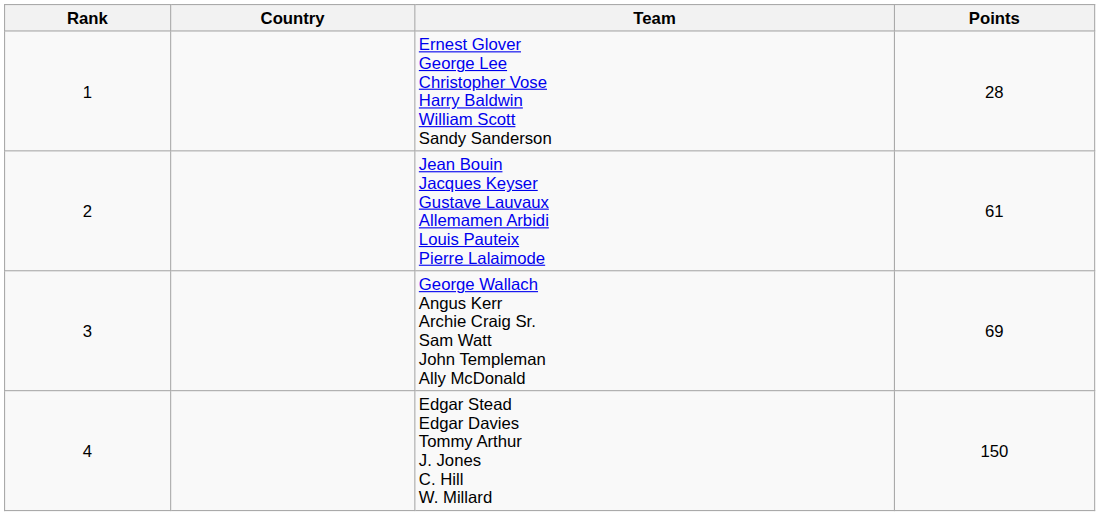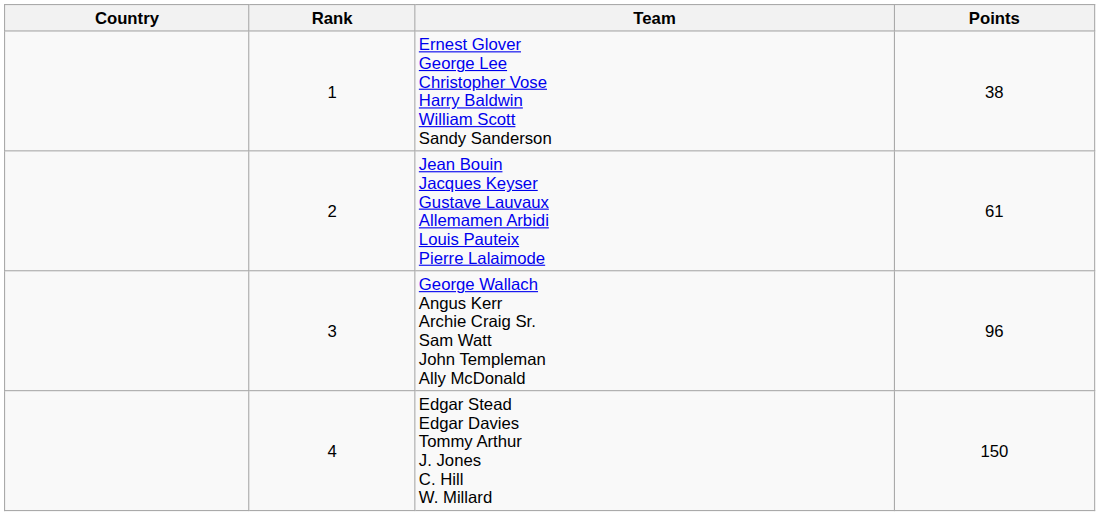columns swapped: (87, 18) <-> (293, 18)
(994, 91) 28 -> (994, 91) 38
(994, 331) 69 -> (994, 331) 96
